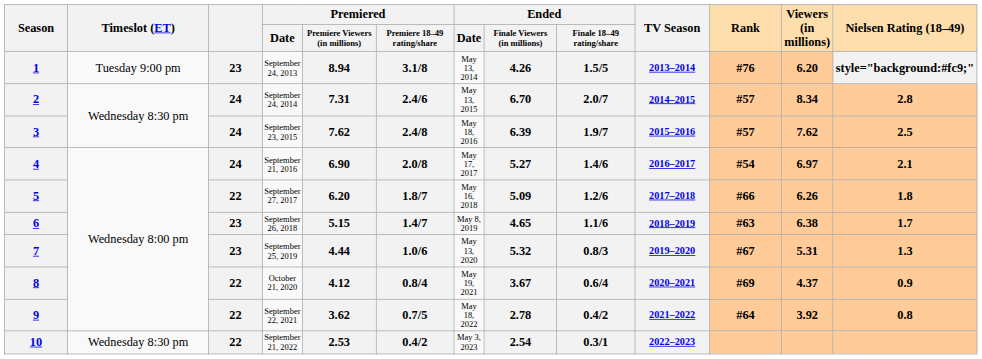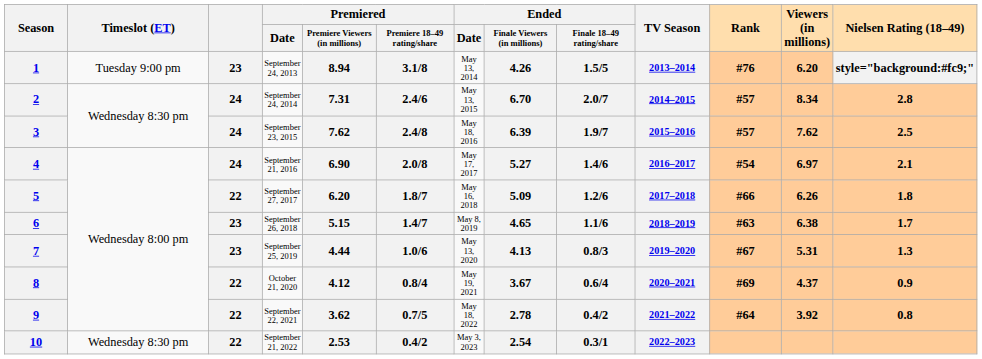(520, 250) 5.32 -> (520, 250) 4.13
